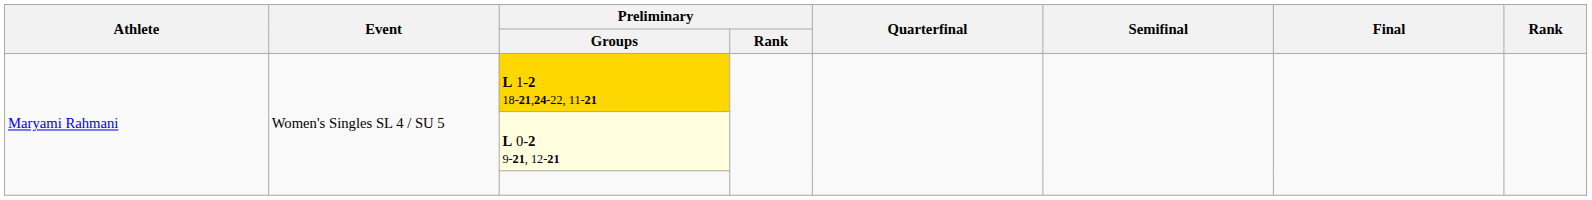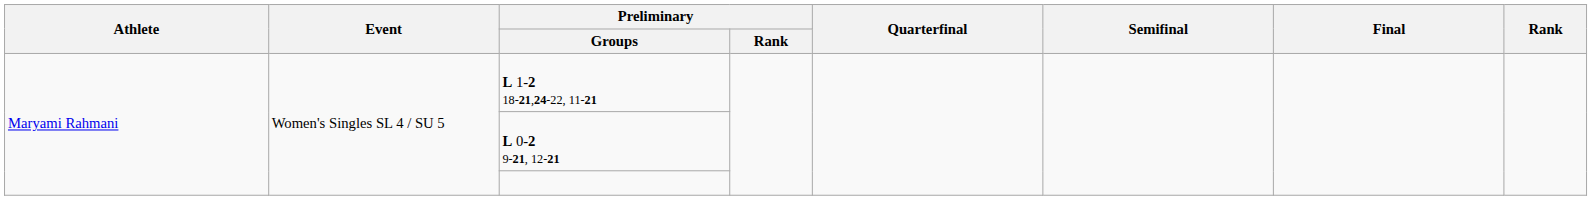(550, 91) gold background -> (550, 91) no background
(531, 150) lightyellow background -> (531, 150) no background
